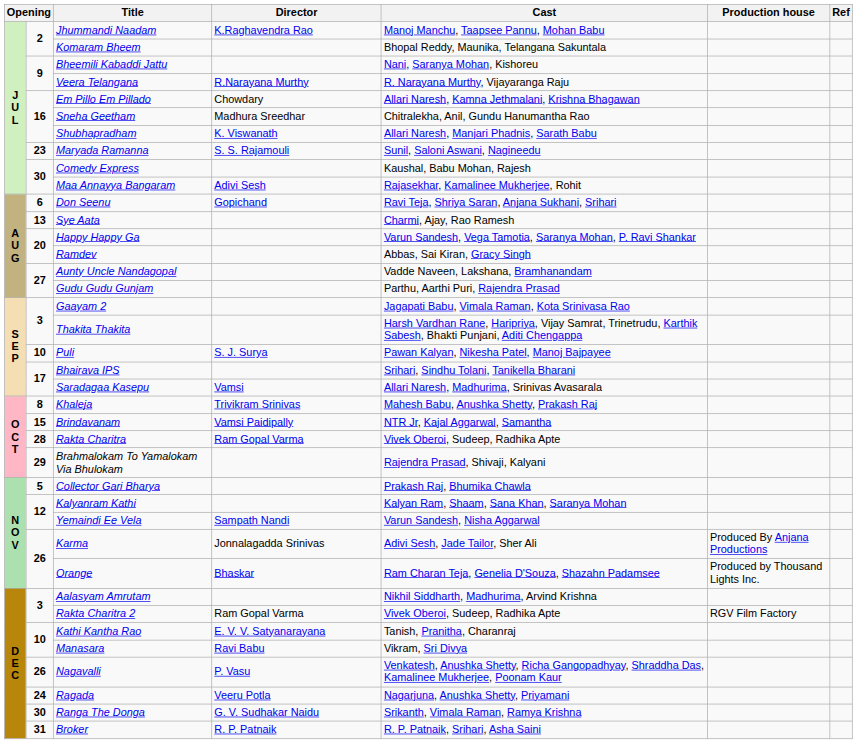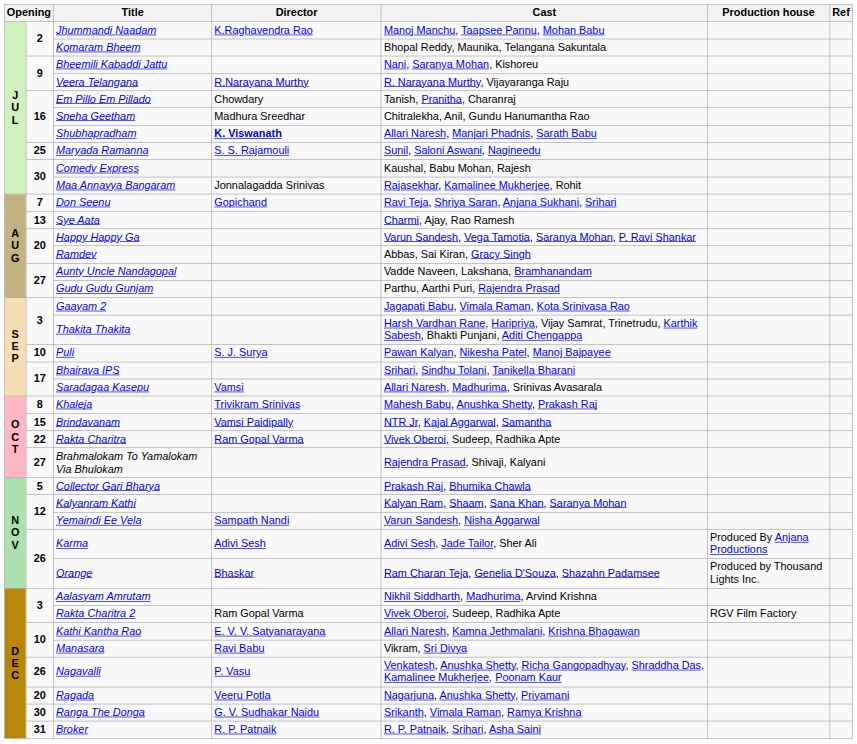(512, 99) Allari Naresh, Kamna Jethmalani, Krishna Bhagawan -> (450, 99) Tanish, Pranitha, Charanraj
(246, 133) normal -> (248, 133) bold
(40, 151) 23 -> (40, 151) 25
(240, 185) Adivi Sesh -> (269, 185) Jonnalagadda Srinivas
(40, 202) 6 -> (40, 202) 7
(40, 439) 28 -> (40, 439) 22
(40, 462) 29 -> (40, 462) 27
(269, 544) Jonnalagadda Srinivas -> (240, 544) Adivi Sesh
(450, 631) Tanish, Pranitha, Charanraj -> (512, 631) Allari Naresh, Kamna Jethmalani, Krishna Bhagawan
(40, 695) 24 -> (40, 695) 20
